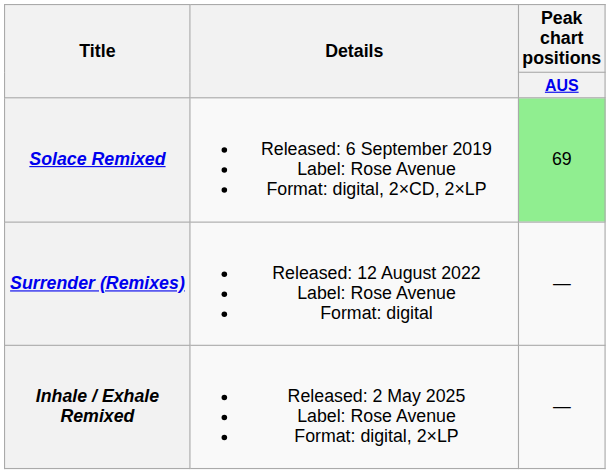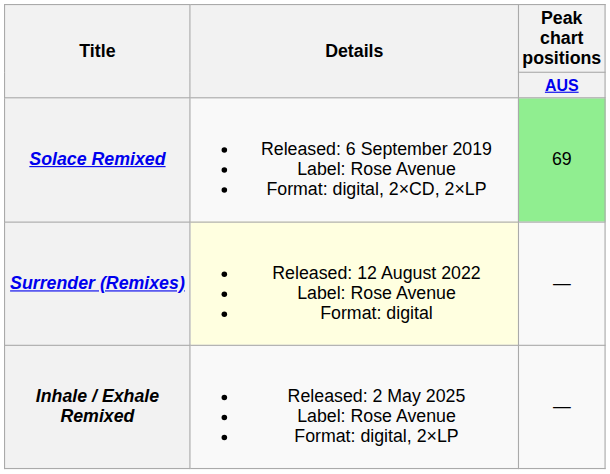(354, 293) no background -> (354, 293) lightyellow background
